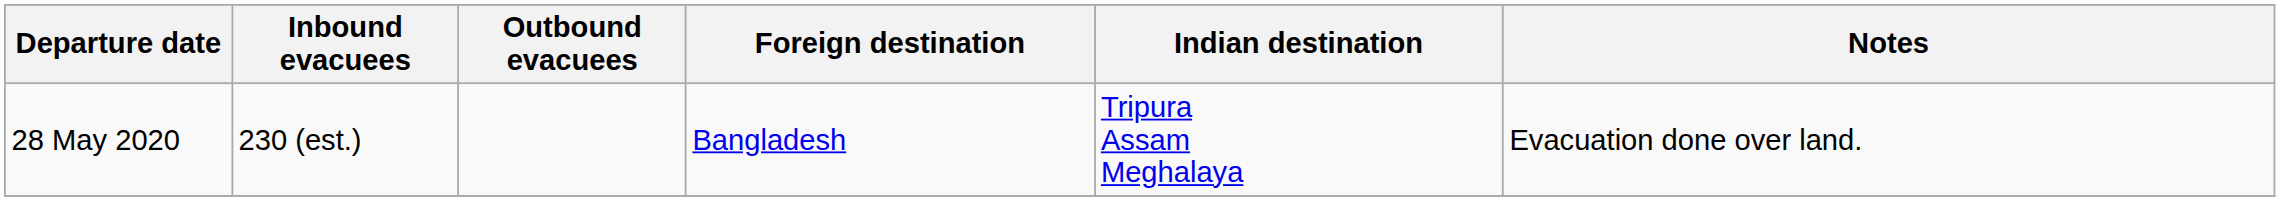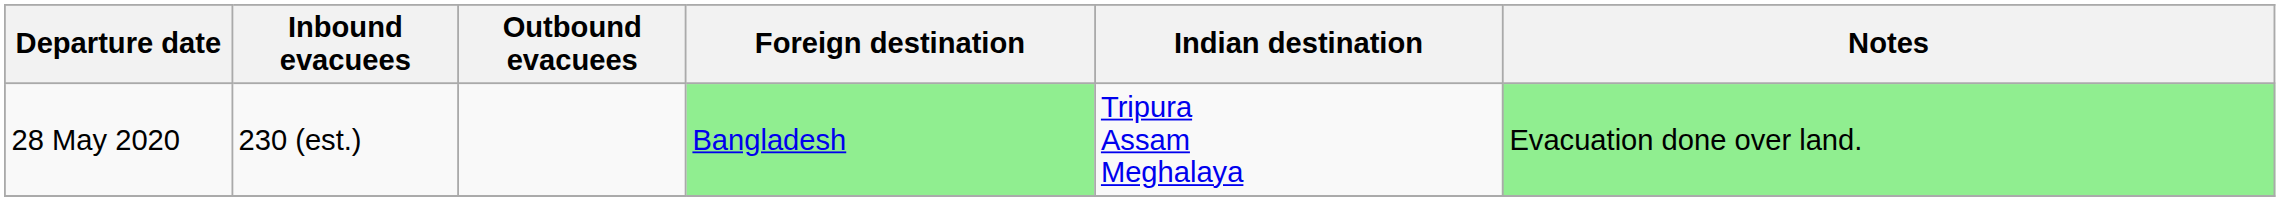(769, 139) no background -> (769, 139) lightgreen background
(1686, 139) no background -> (1686, 139) lightgreen background
